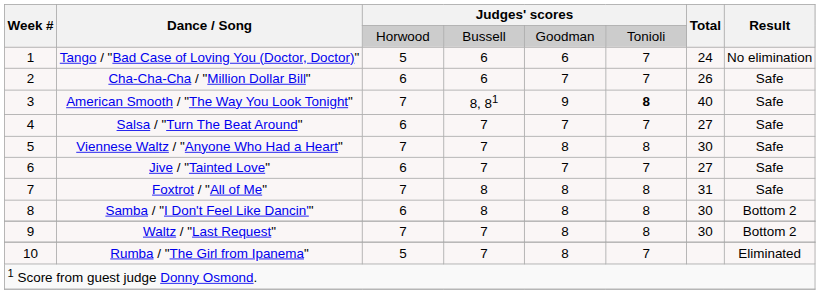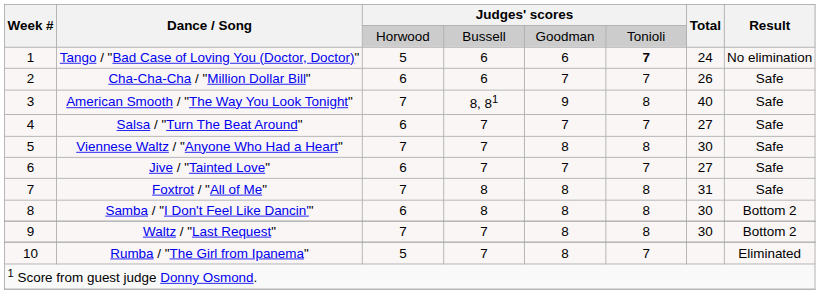(646, 57) normal -> (646, 57) bold
(646, 102) bold -> (646, 102) normal
